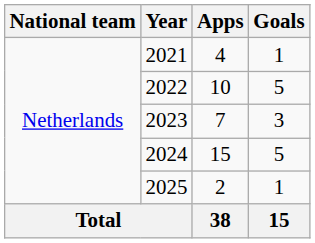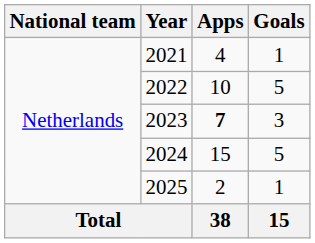(220, 120) normal -> (220, 120) bold
